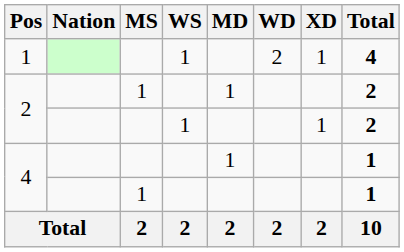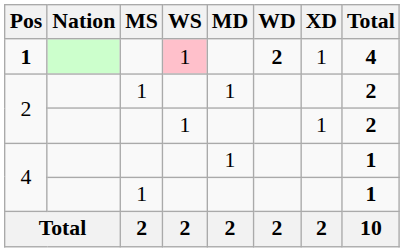(26, 56) normal -> (26, 56) bold
(185, 56) no background -> (185, 56) pink background
(277, 56) normal -> (277, 56) bold
